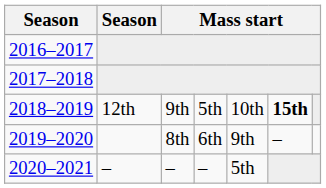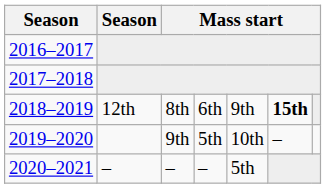(177, 109) 9th -> (177, 109) 8th
(210, 109) 5th -> (210, 109) 6th
(247, 109) 10th -> (243, 109) 9th
(177, 138) 8th -> (177, 138) 9th
(210, 138) 6th -> (210, 138) 5th
(243, 138) 9th -> (247, 138) 10th
